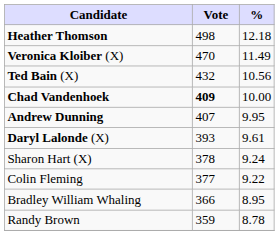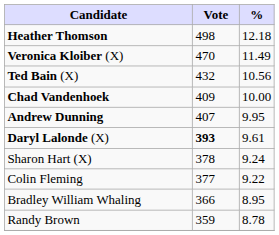(205, 96) bold -> (205, 96) normal
(205, 138) normal -> (205, 138) bold
